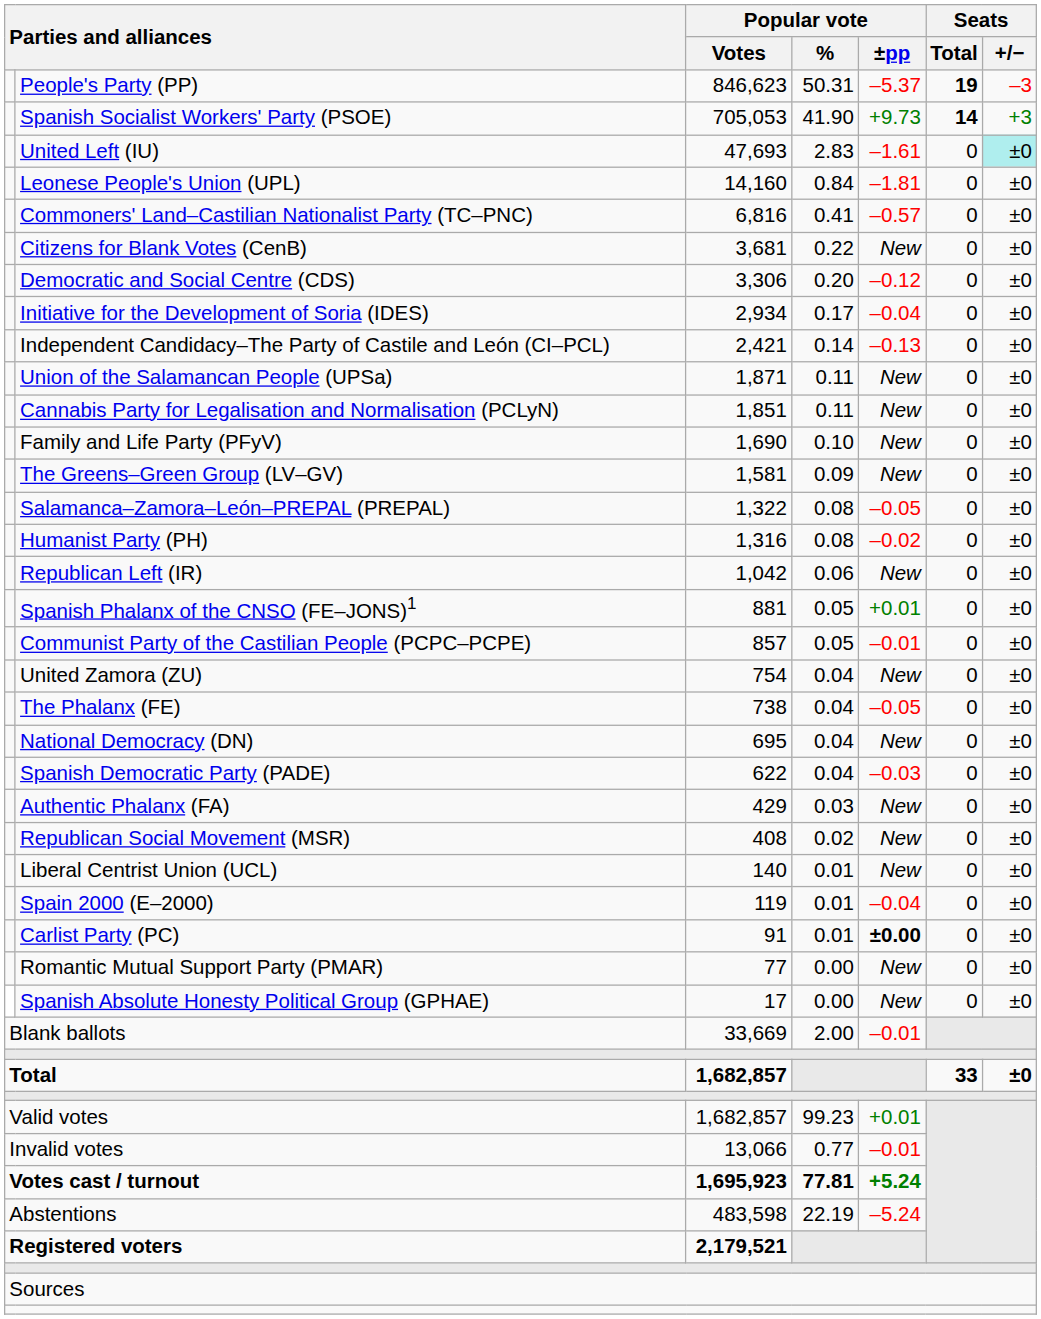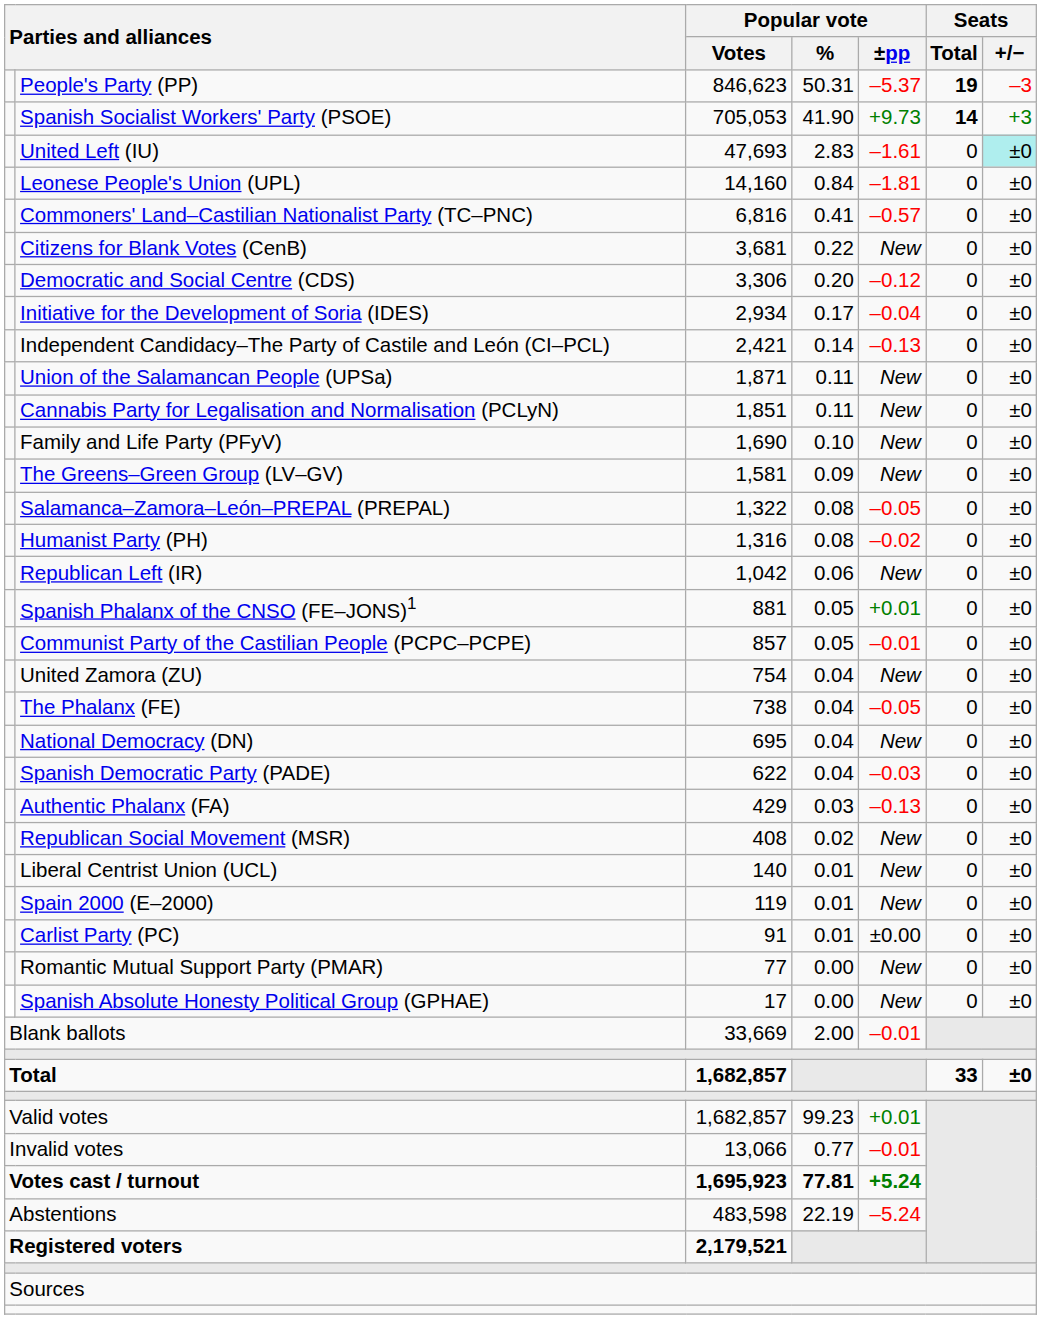(900, 805) New -> (895, 805) –0.13
(895, 903) –0.04 -> (900, 903) New
(895, 935) bold -> (895, 935) normal
